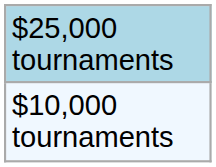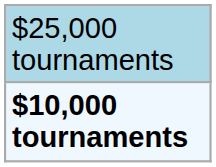(93, 122) normal -> (100, 122) bold
